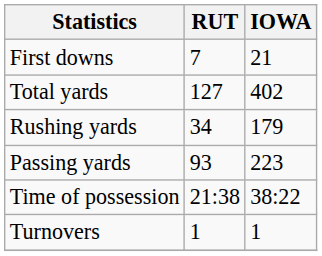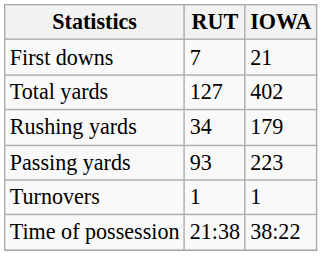rows swapped: (55, 232) <-> (95, 197)
